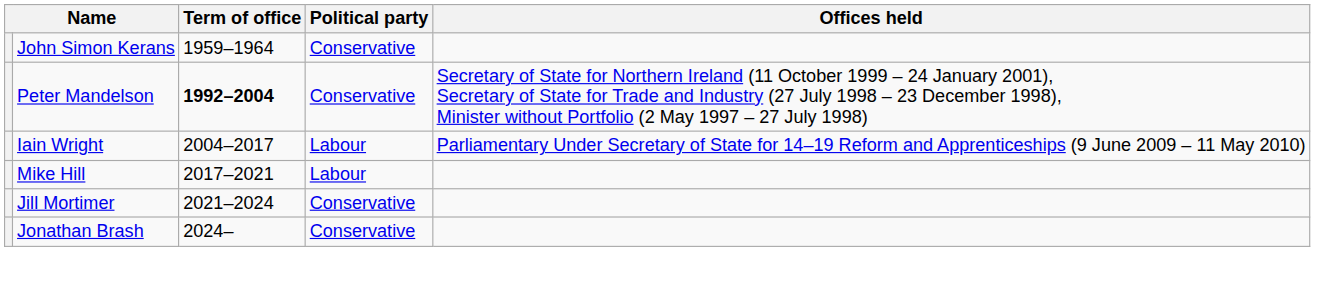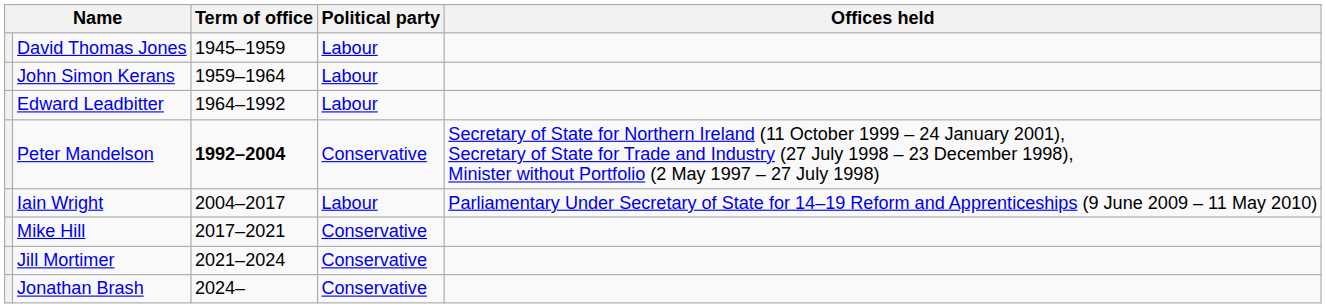+ row: (102, 47)
(362, 47) Conservative -> (350, 76) Labour
+ row: (90, 104)
(338, 174) Labour -> (374, 231) Conservative
